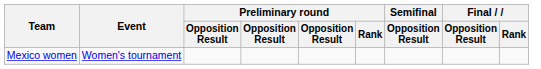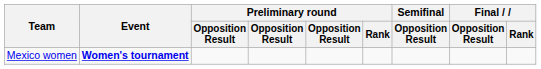(131, 56) normal -> (135, 56) bold
